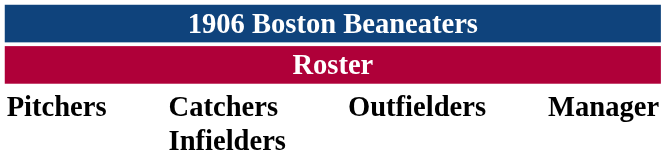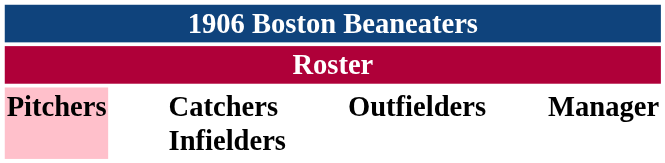(57, 105) no background -> (57, 105) pink background
